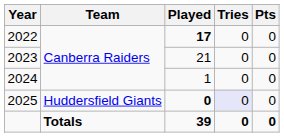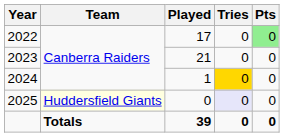(204, 36) bold -> (204, 36) normal
(272, 36) no background -> (272, 36) lightgreen background
(245, 79) no background -> (245, 79) gold background
(103, 100) no background -> (103, 100) lightyellow background
(207, 100) bold -> (207, 100) normal
